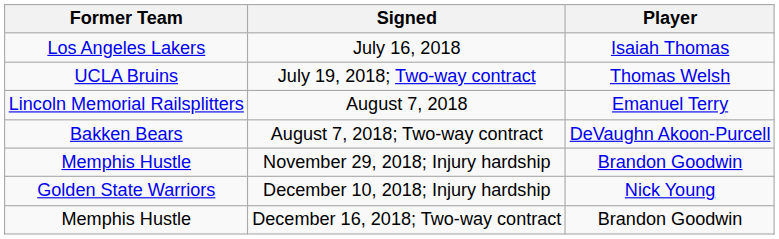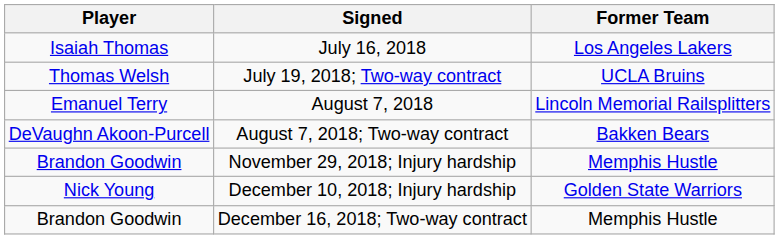columns swapped: (670, 18) <-> (126, 18)
